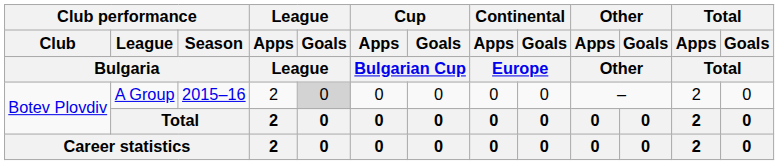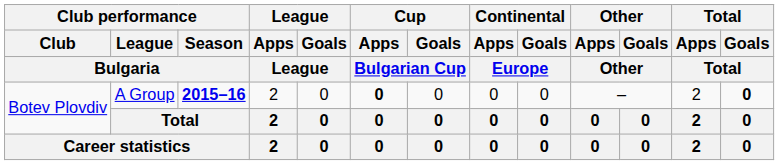(214, 95) normal -> (214, 95) bold
(324, 95) lightgrey background -> (324, 95) no background
(379, 95) normal -> (379, 95) bold
(747, 95) normal -> (747, 95) bold
